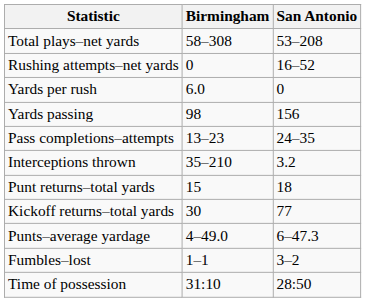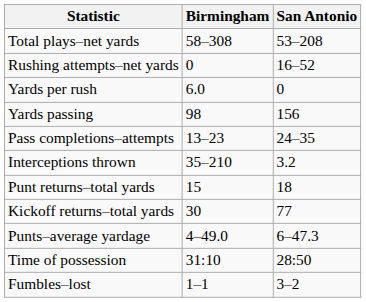rows swapped: (49, 260) <-> (67, 284)
